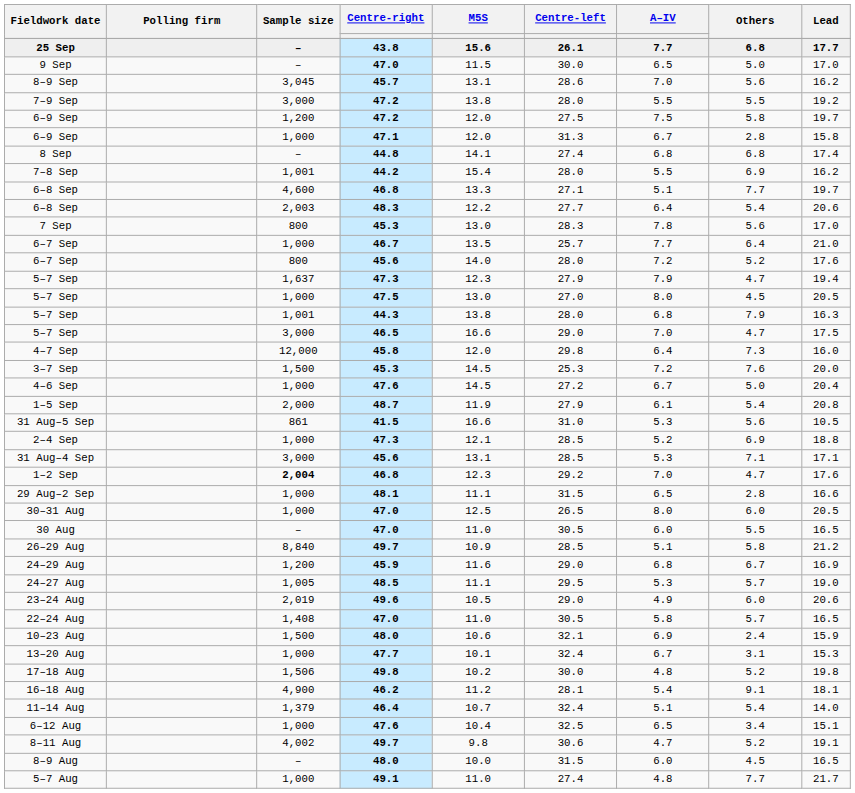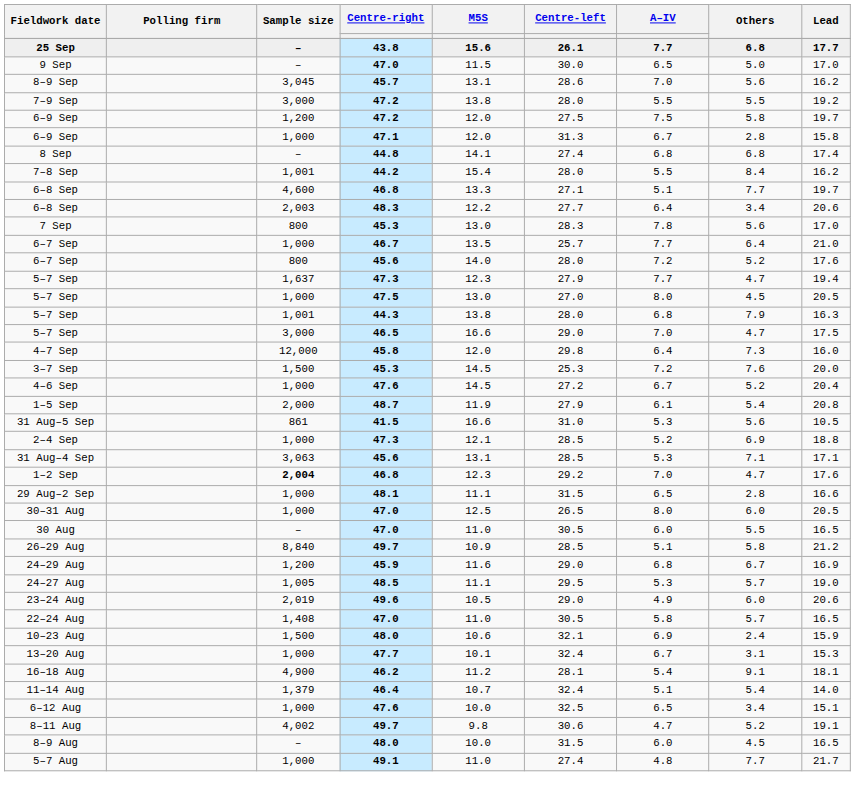(755, 172) 6.9 -> (755, 172) 8.4
(755, 208) 5.4 -> (755, 208) 3.4
(663, 279) 7.9 -> (663, 279) 7.7
(755, 387) 5.0 -> (755, 387) 5.2
(298, 458) 3,000 -> (298, 458) 3,063
- row: (56, 672)
(478, 726) 10.4 -> (478, 708) 10.0
